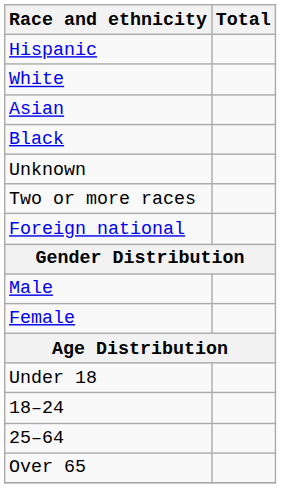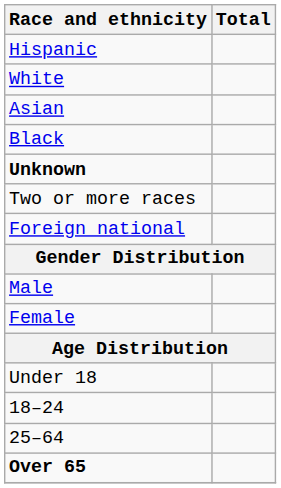(48, 169) normal -> (48, 169) bold
(48, 468) normal -> (48, 468) bold
